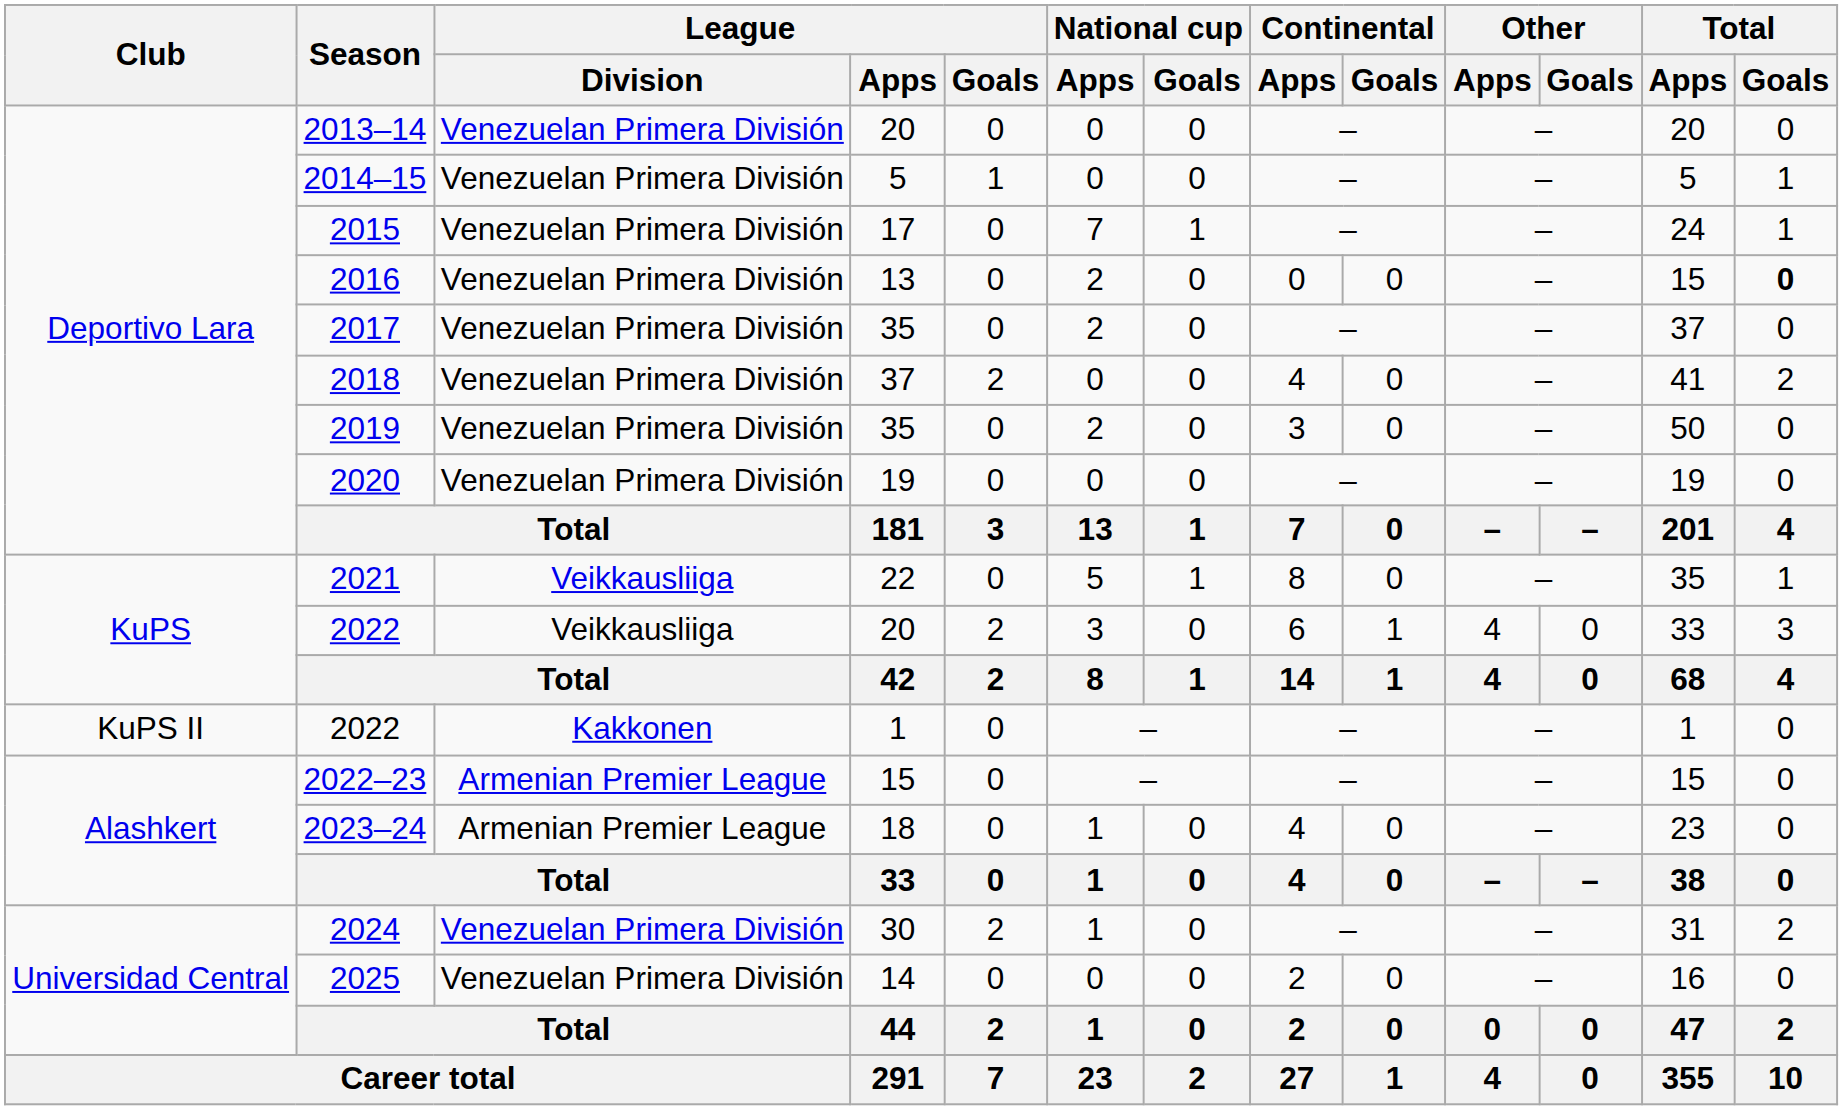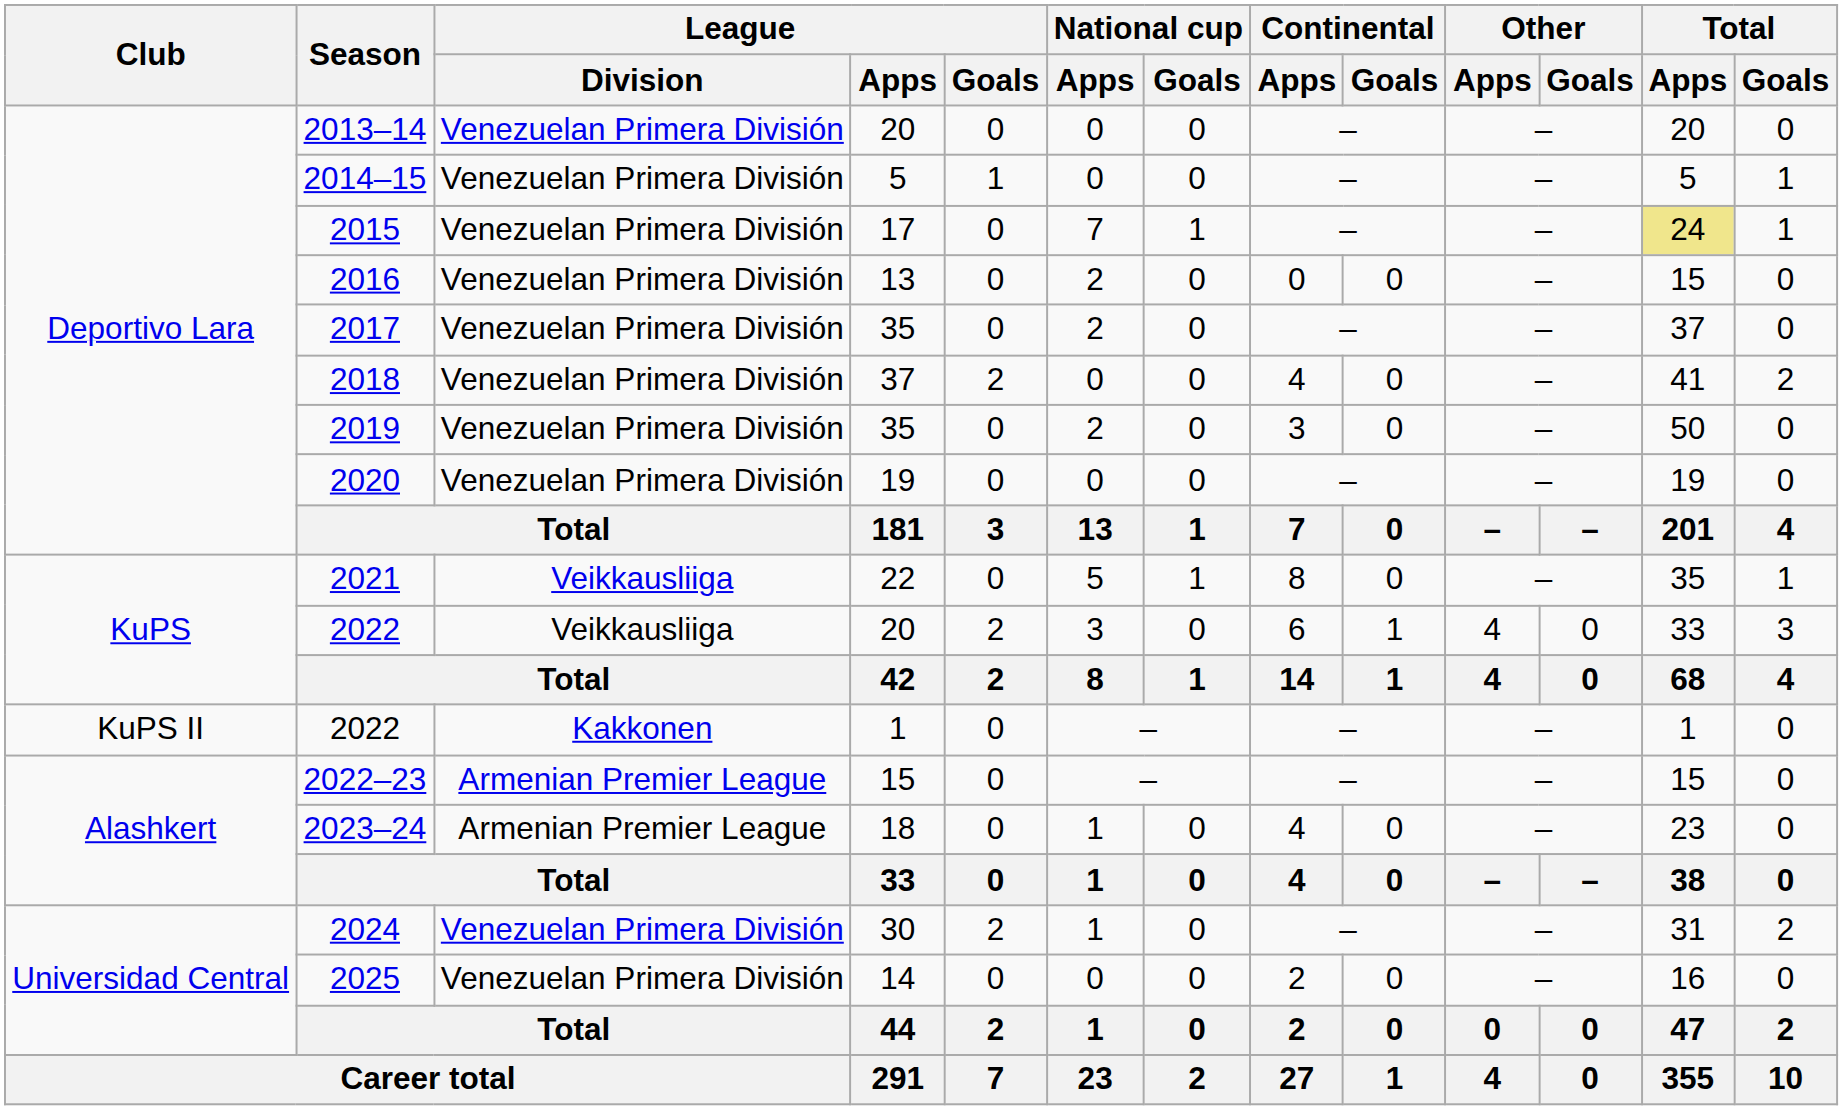(1688, 229) no background -> (1688, 229) khaki background
(1786, 279) bold -> (1786, 279) normal
